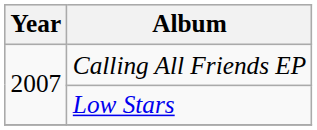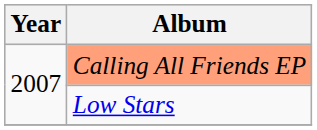(190, 64) no background -> (190, 64) lightsalmon background
